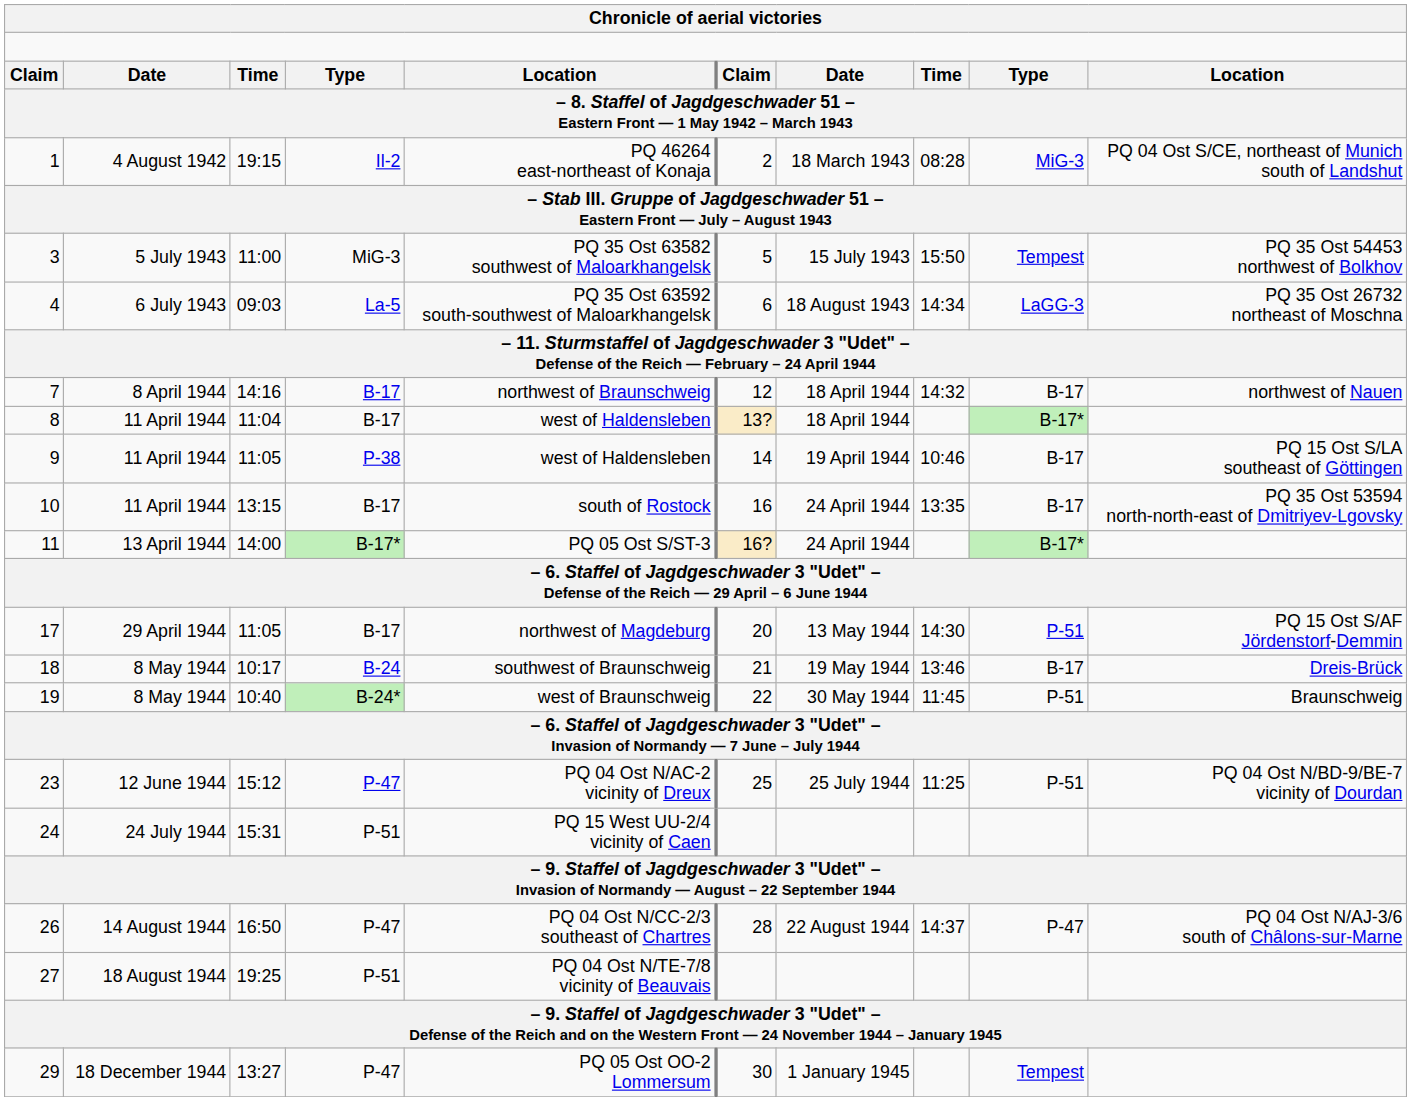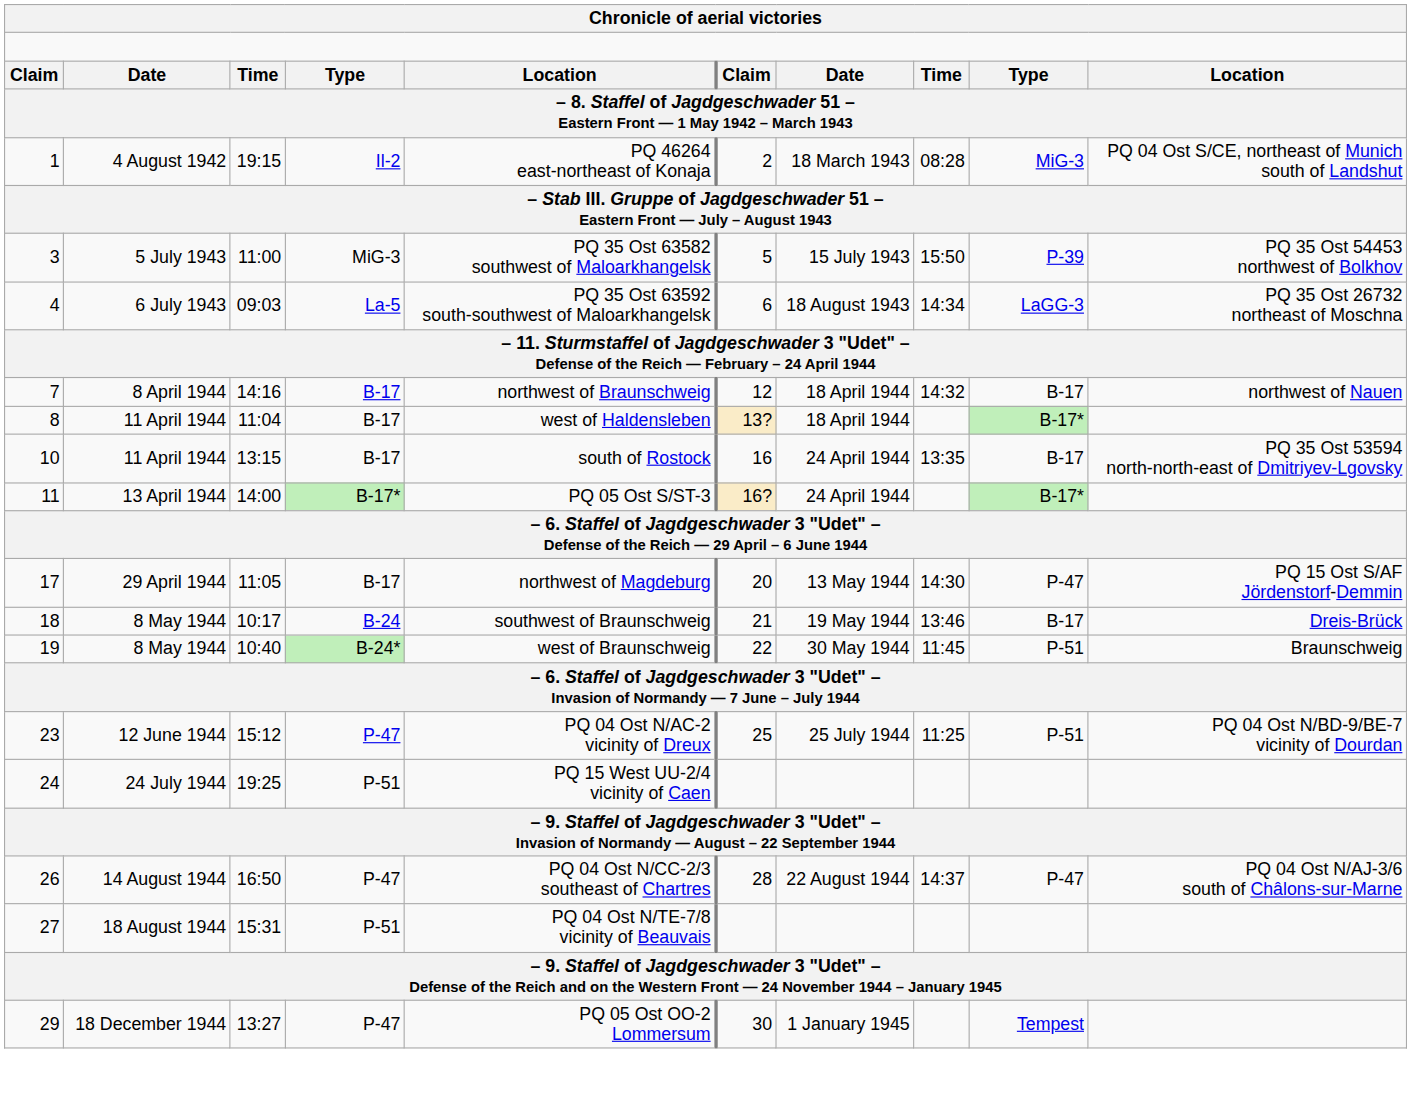(1050, 257) Tempest -> (1065, 257) P-39
- row: (55, 458)
(1065, 630) P-51 -> (1065, 582) P-47
(259, 831) 15:31 -> (259, 783) 19:25
(259, 976) 19:25 -> (259, 927) 15:31
